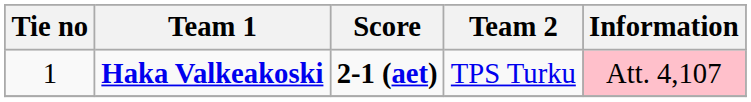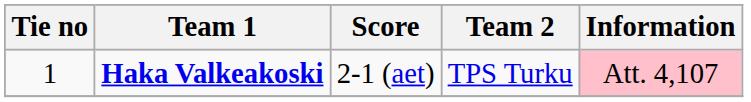(387, 72) bold -> (386, 72) normal
